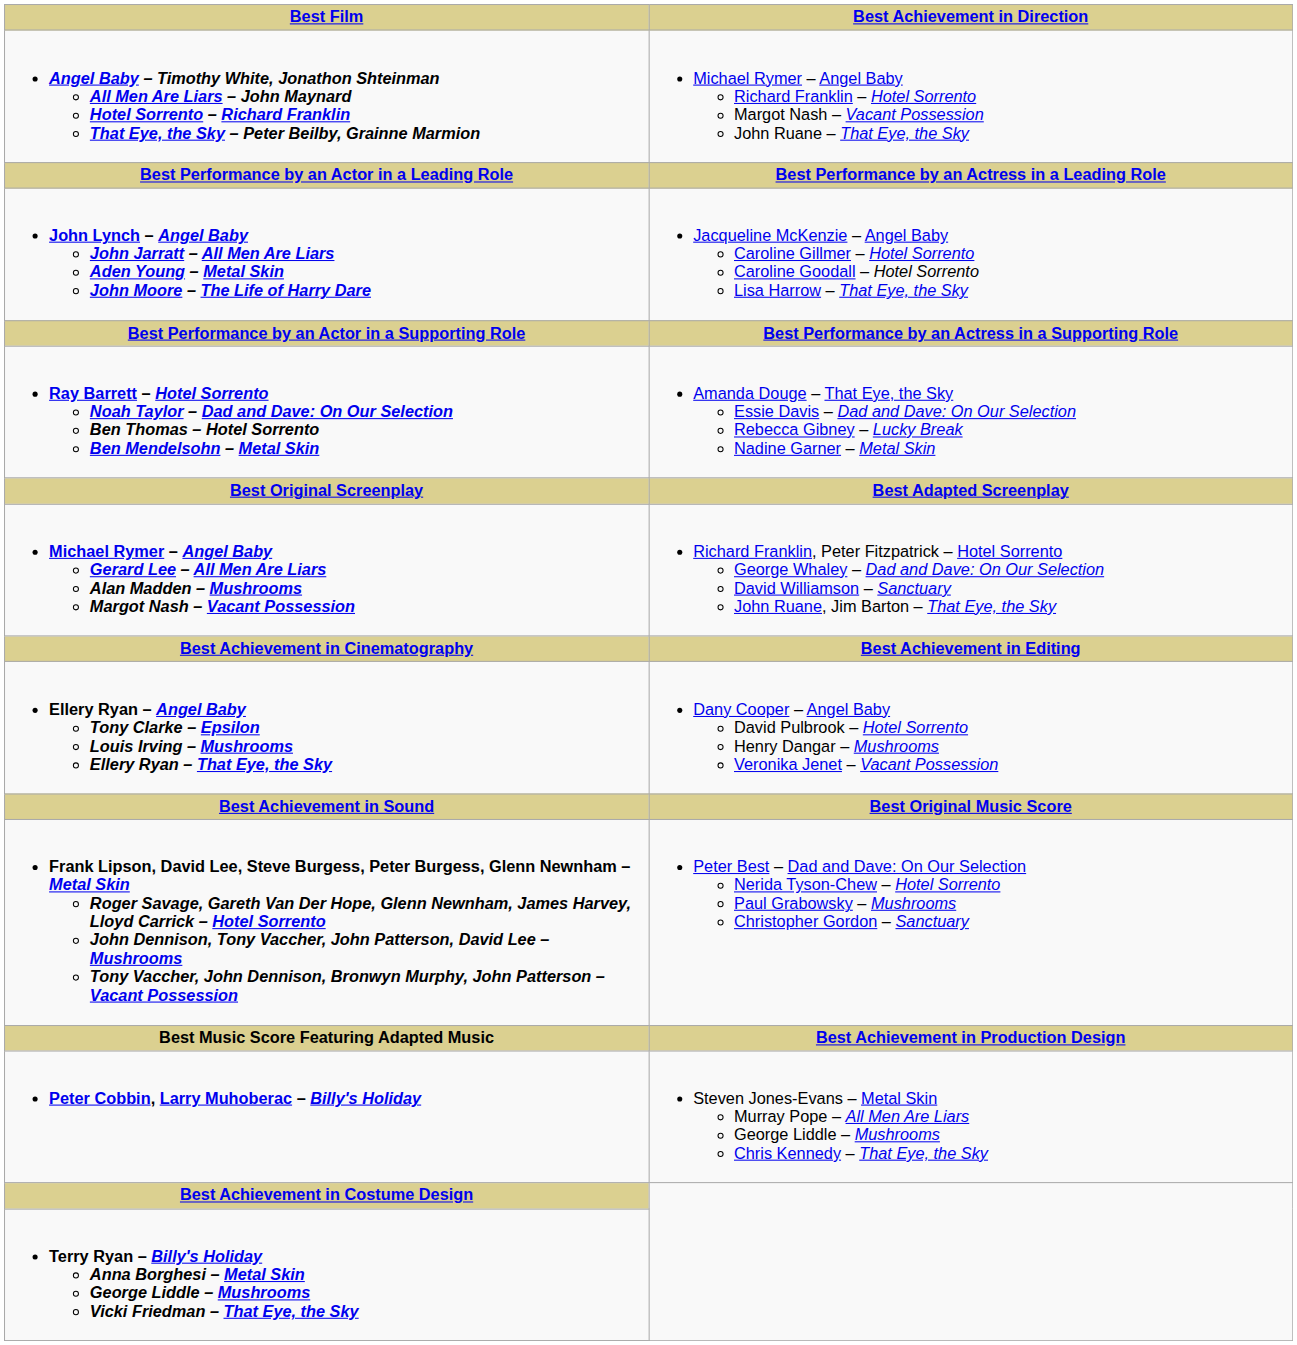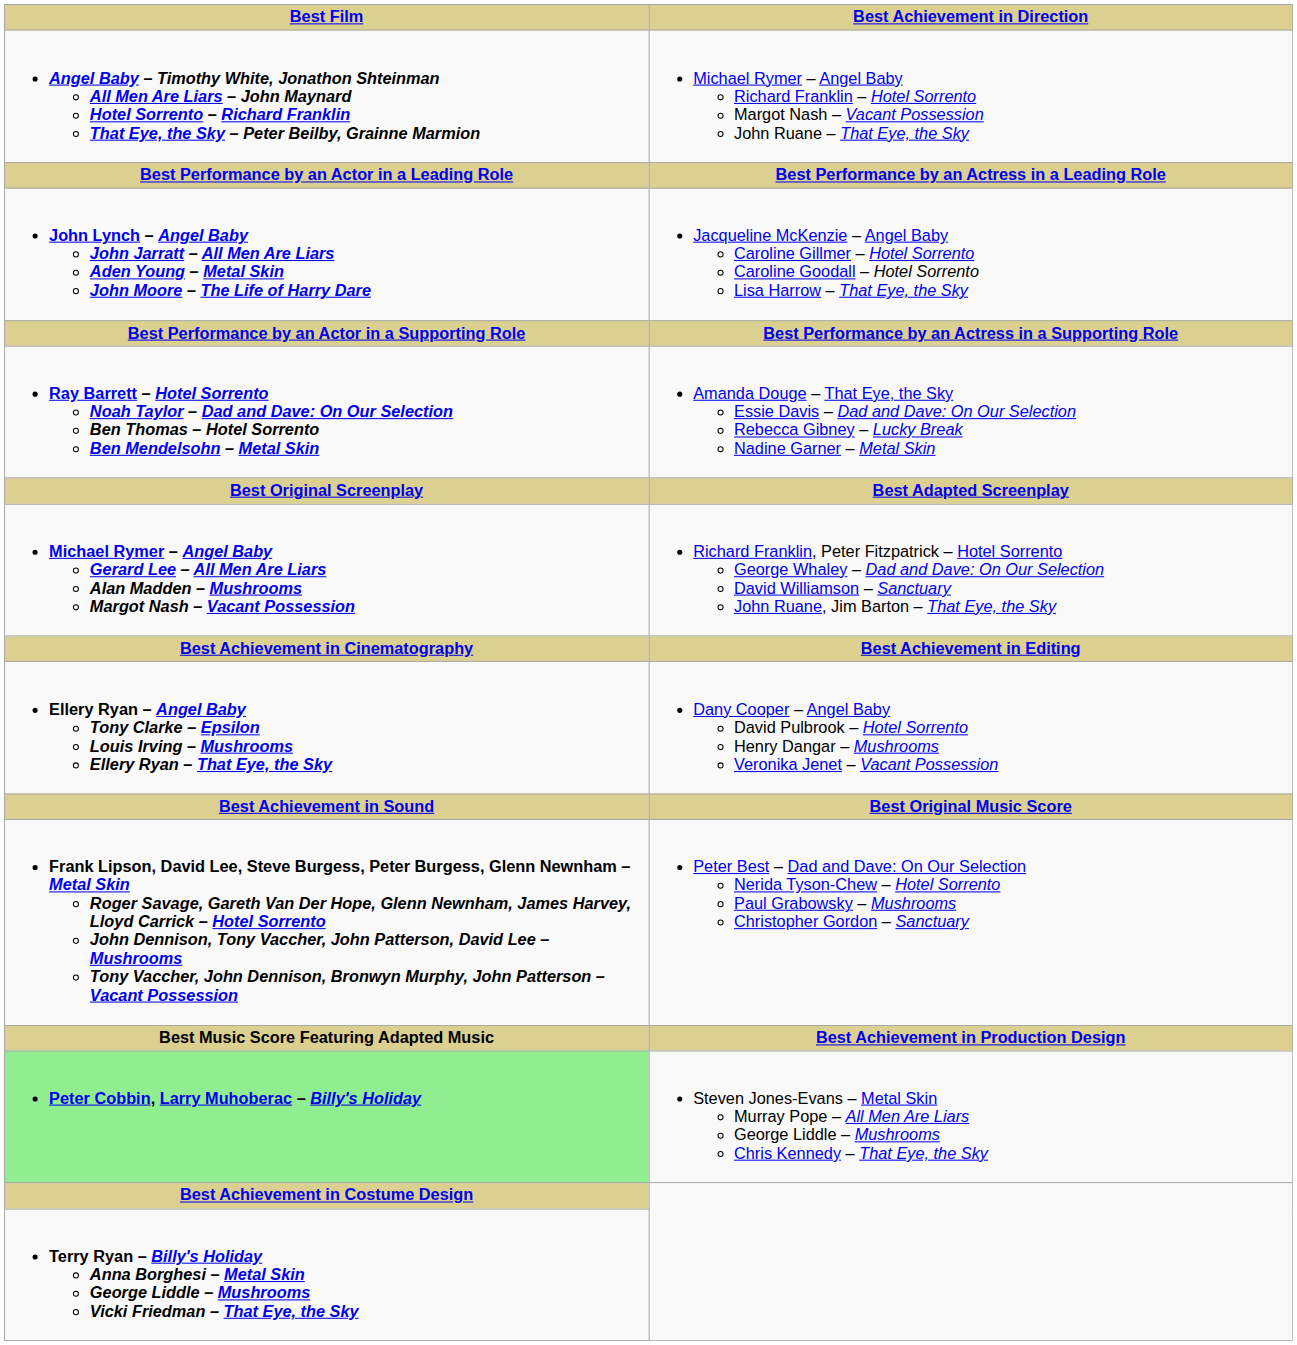(327, 1099) no background -> (327, 1099) lightgreen background
